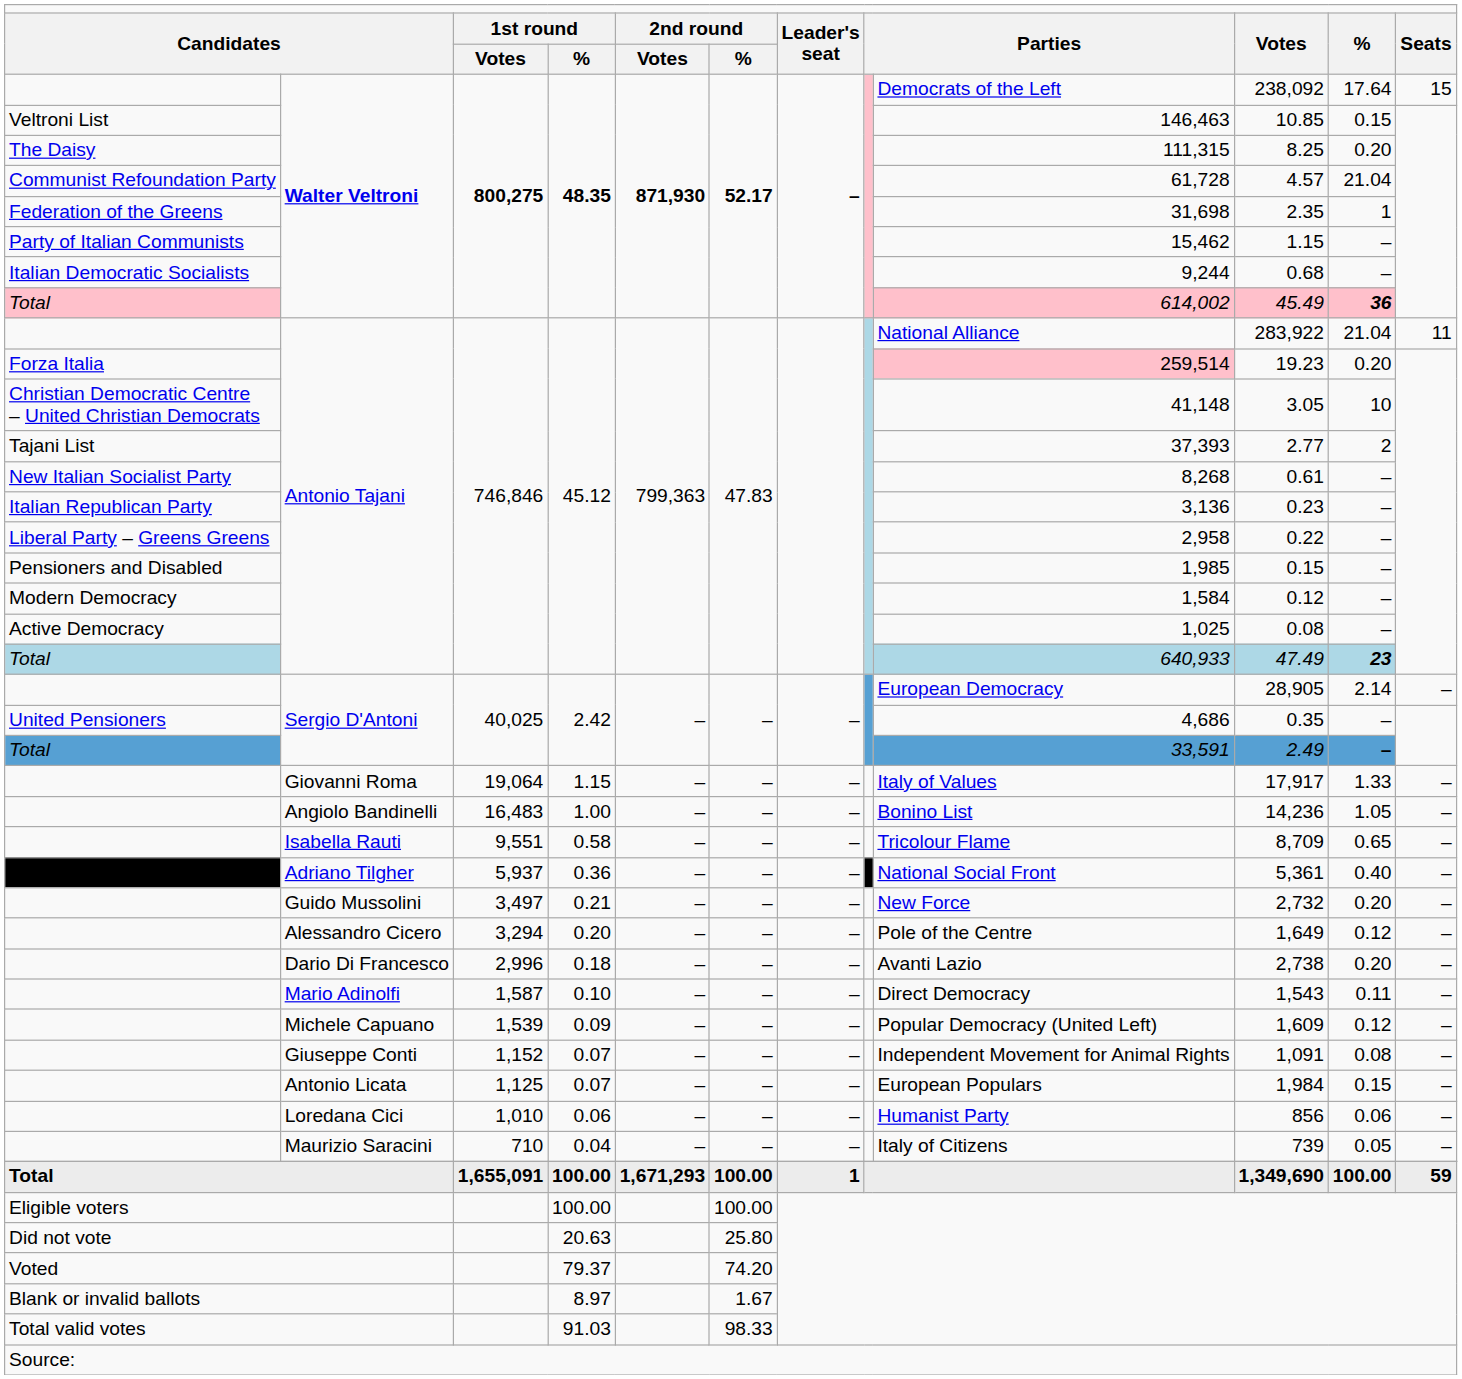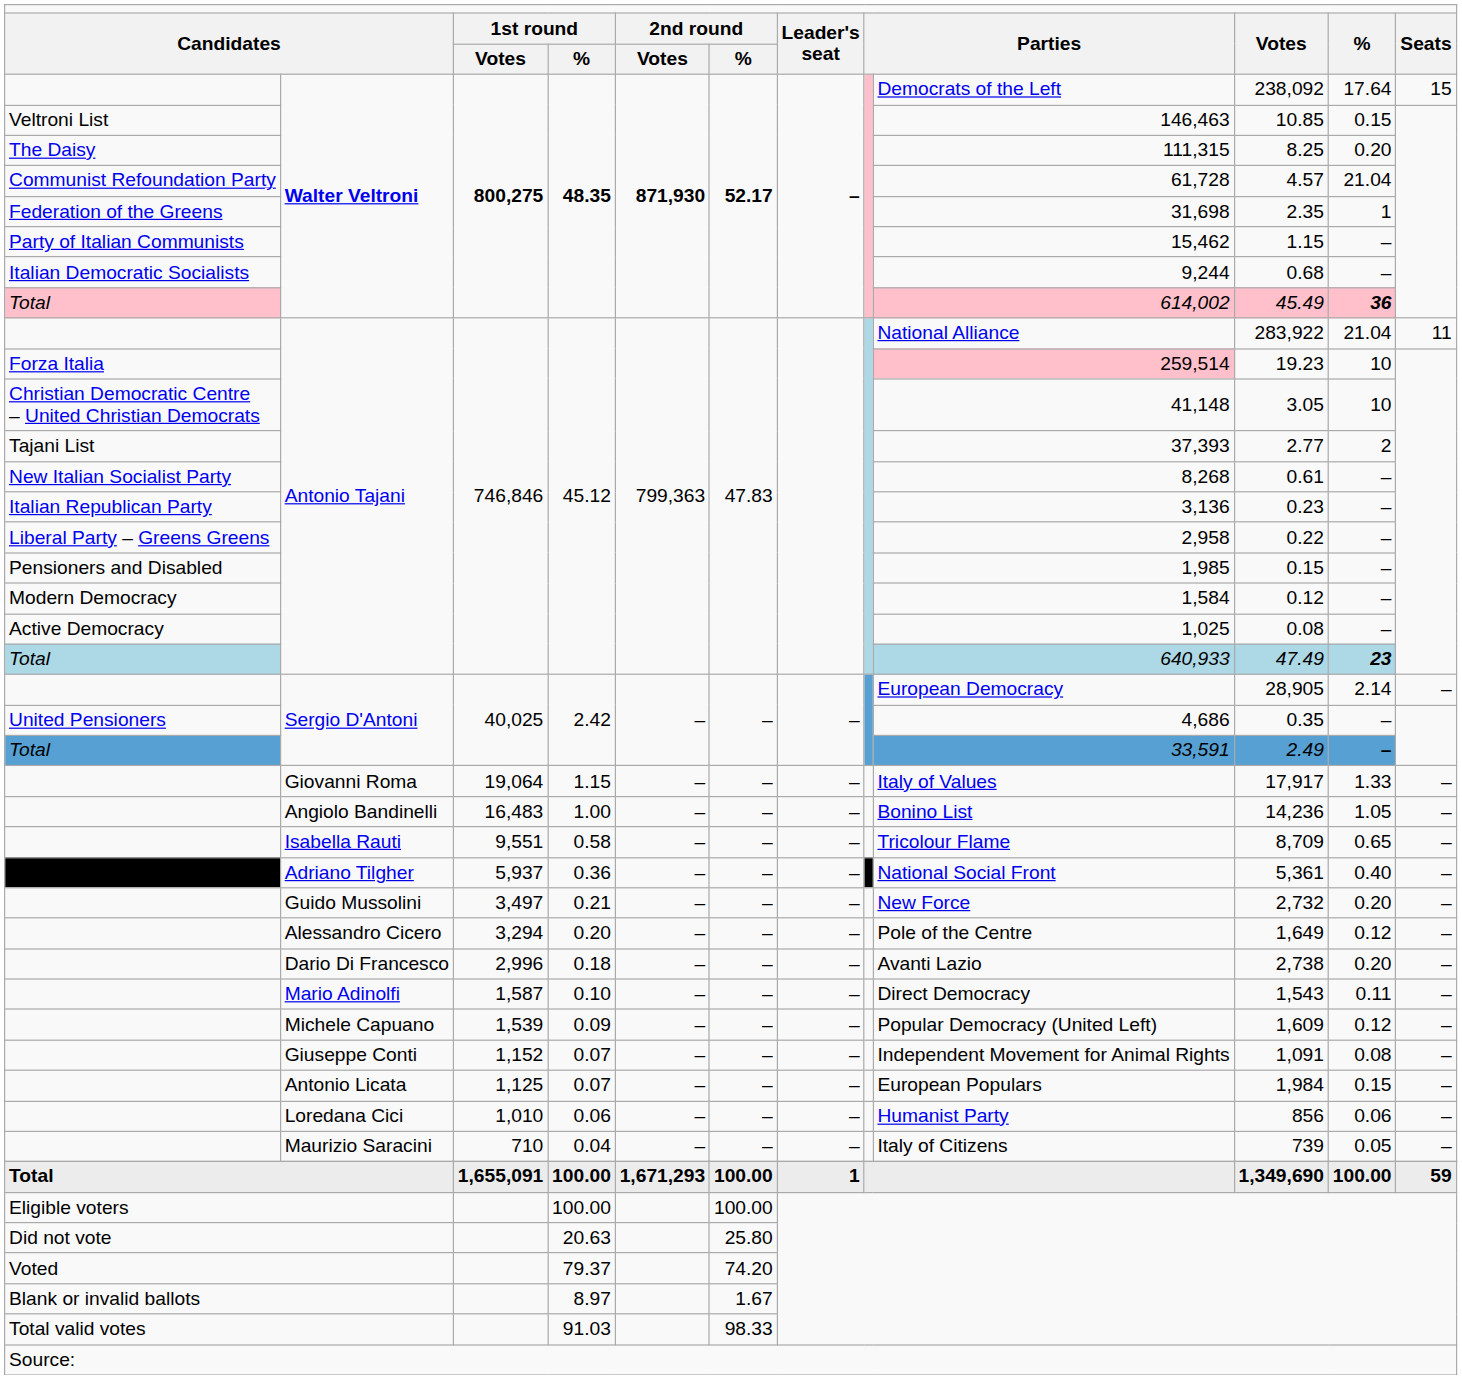(1373, 363) 0.20 -> (1381, 363) 10
